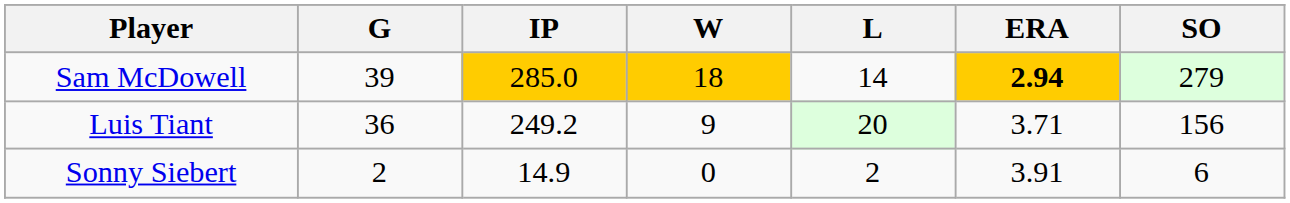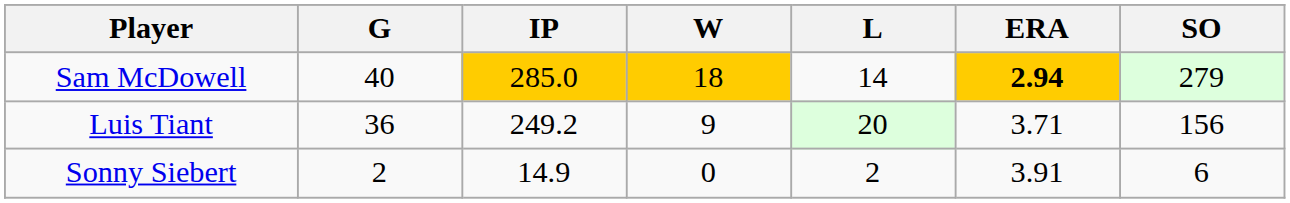(379, 76) 39 -> (379, 76) 40
